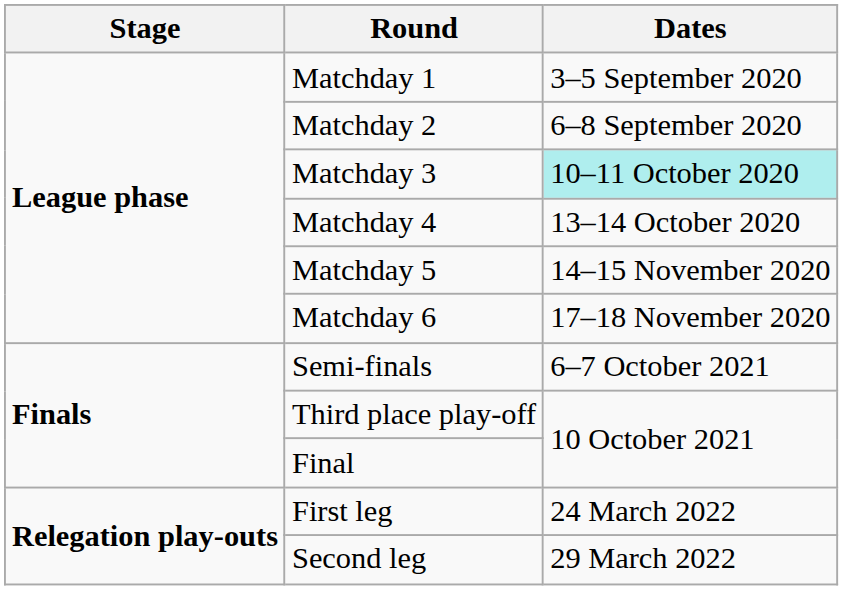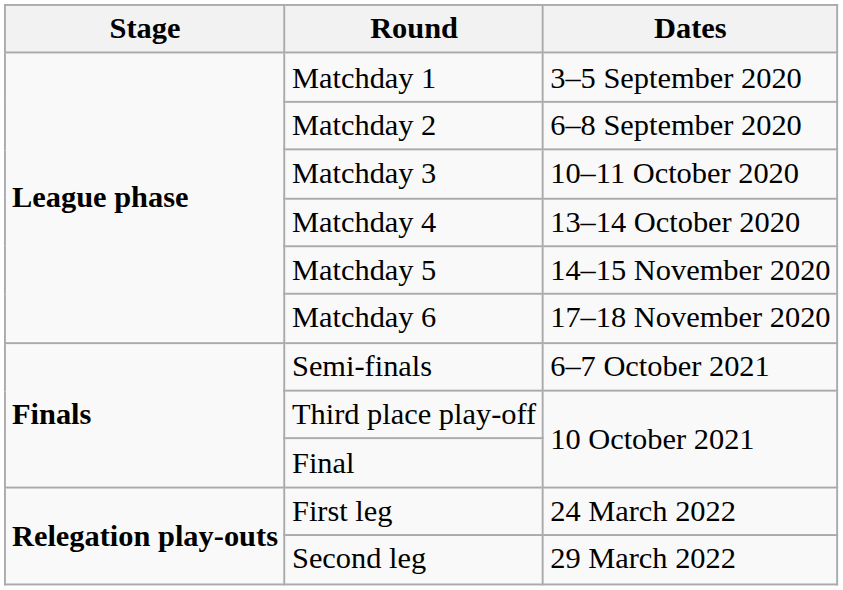(675, 173) paleturquoise background -> (675, 173) no background
